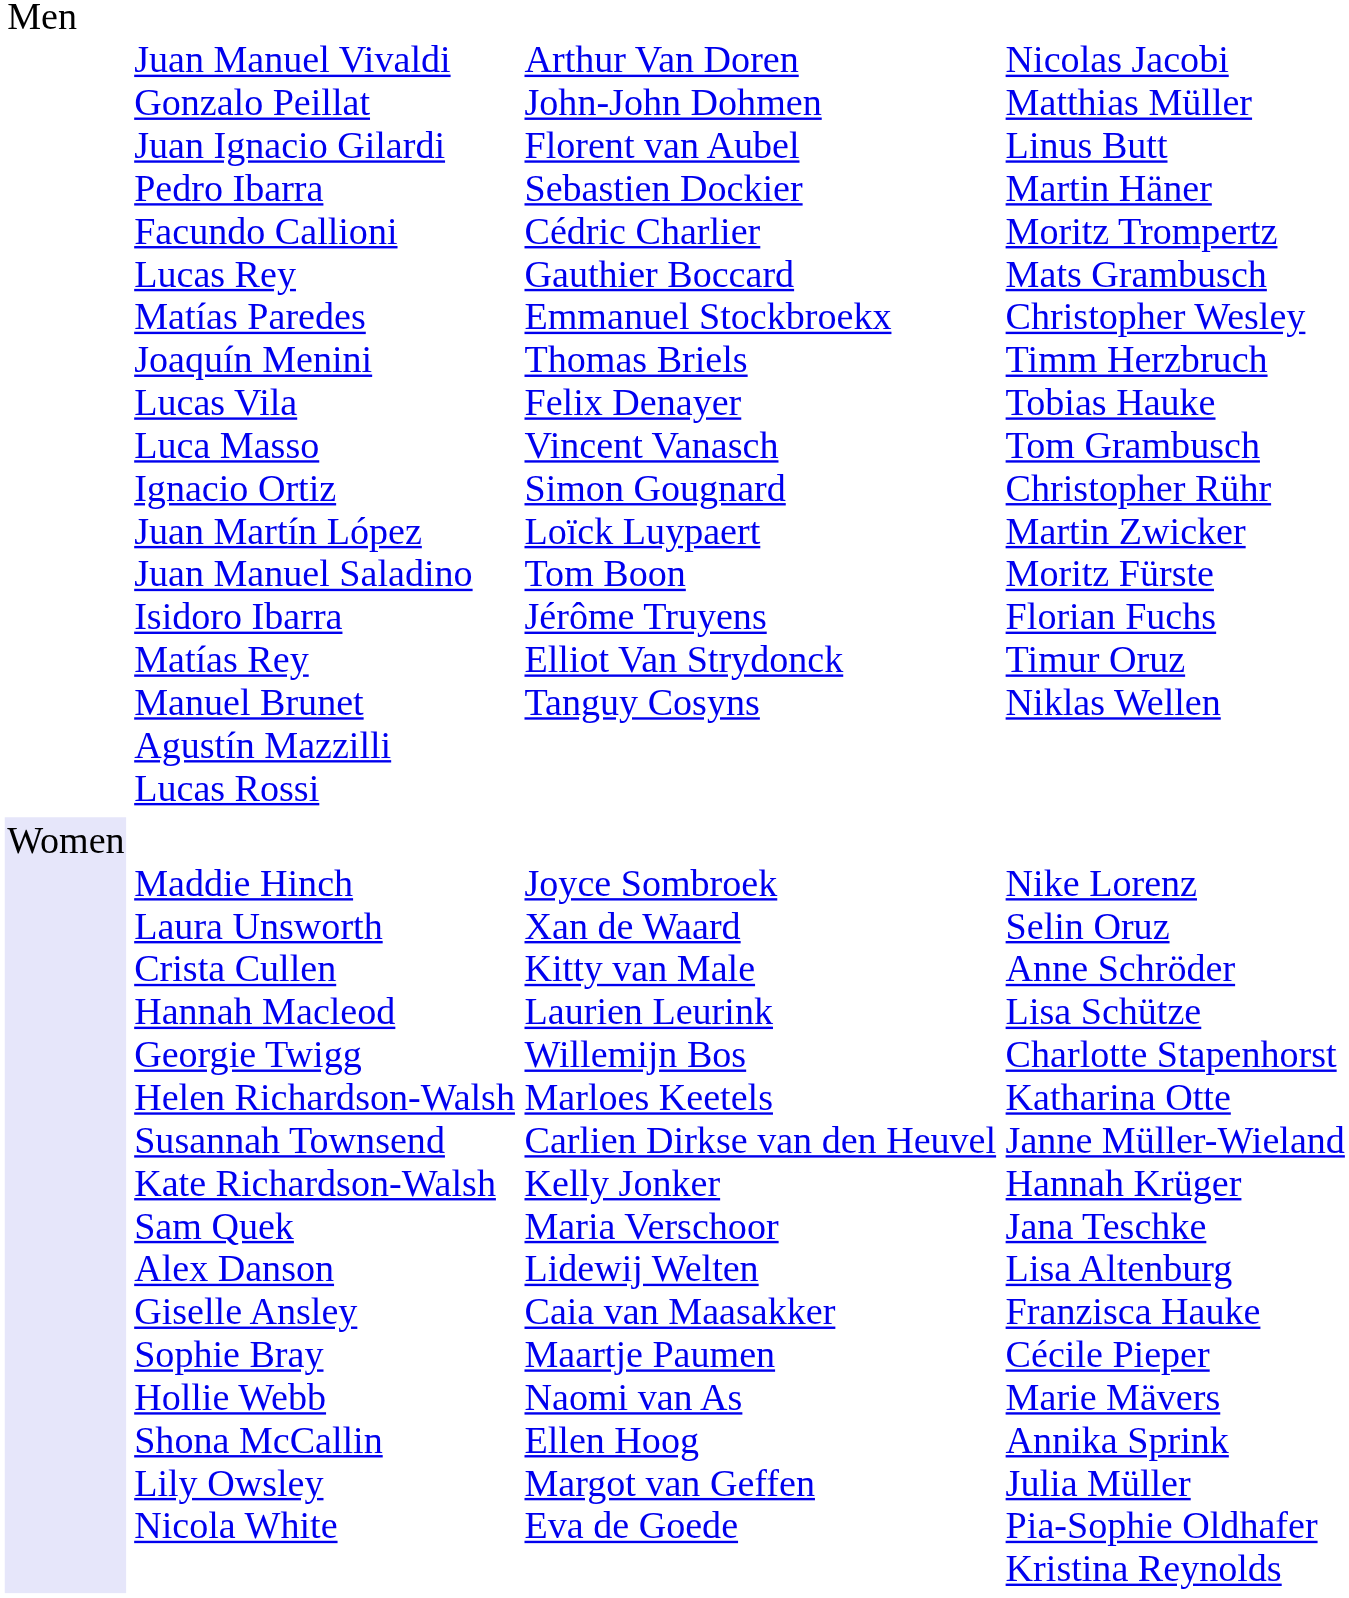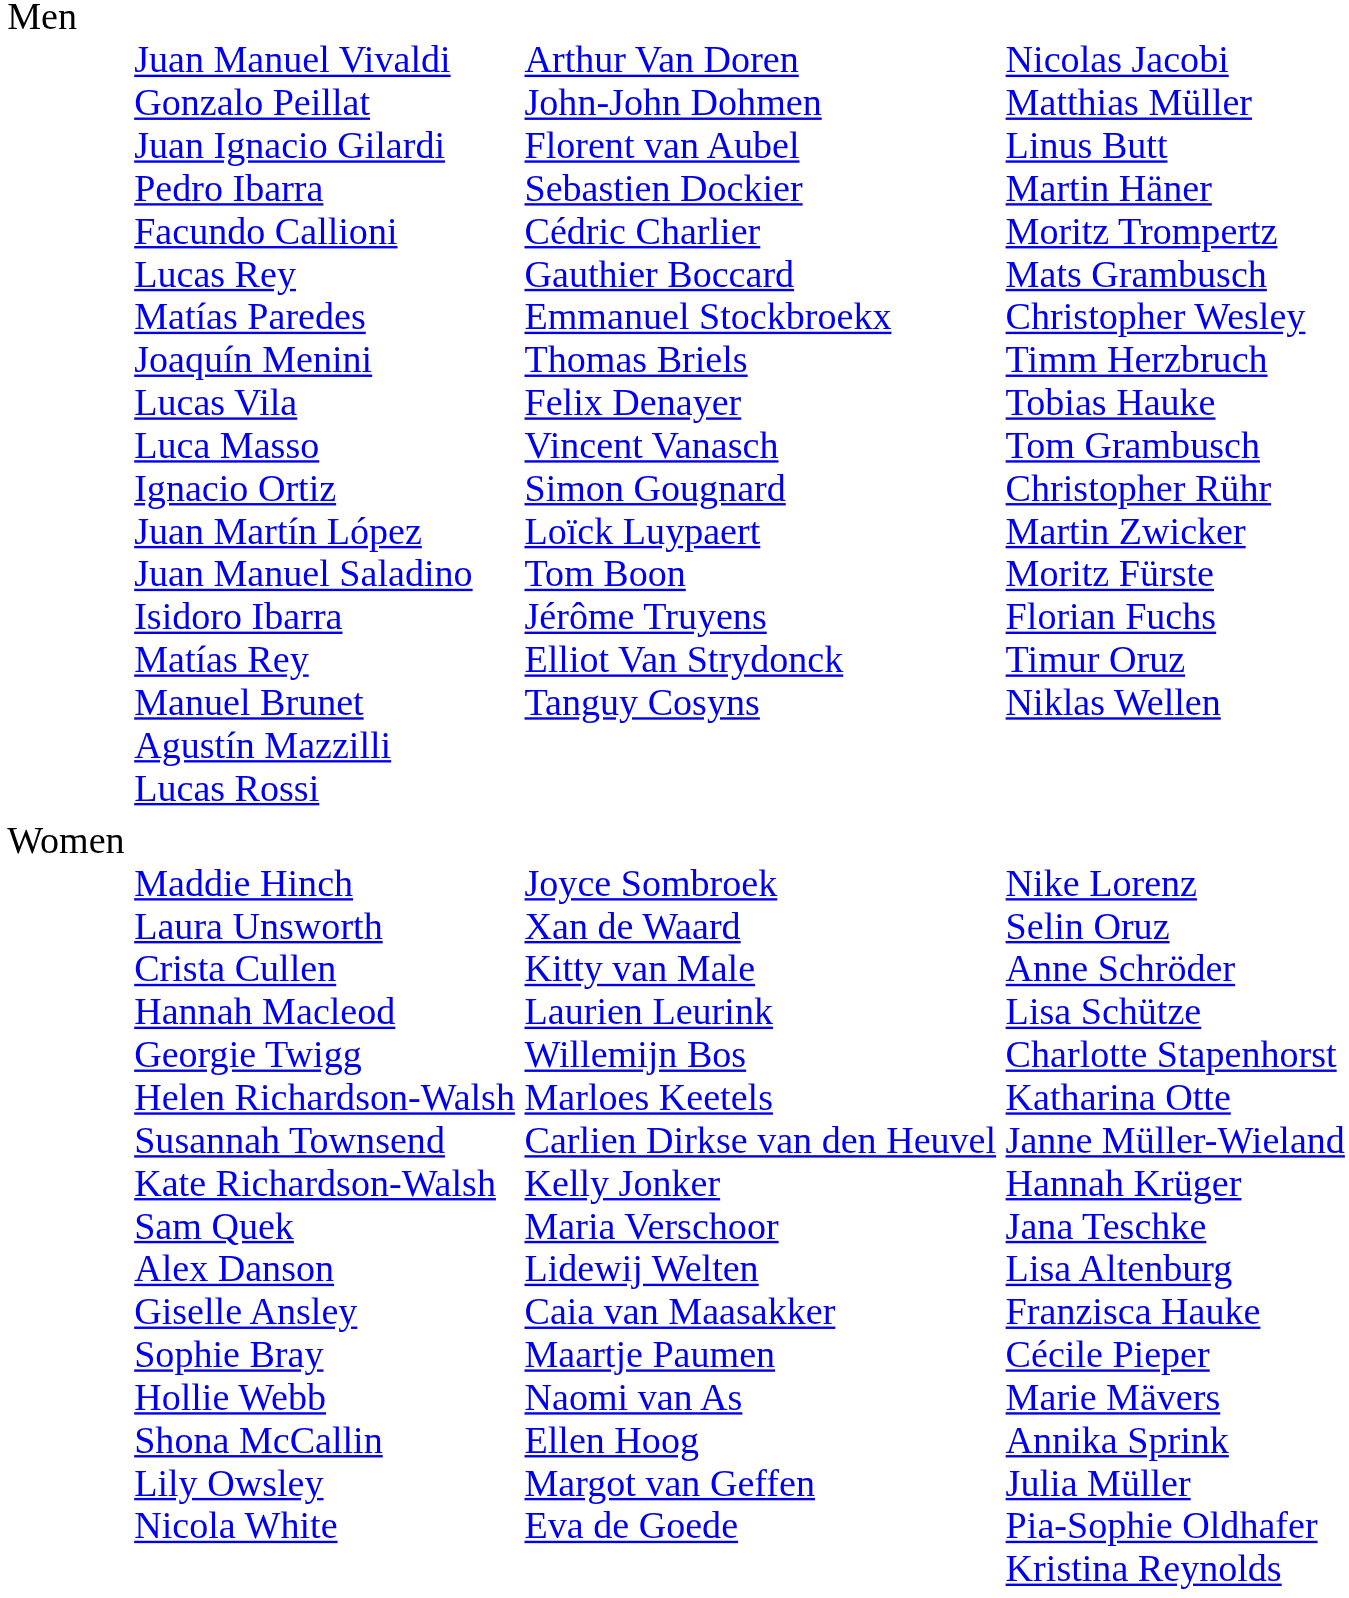(66, 840) lavender background -> (66, 840) no background
